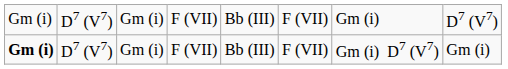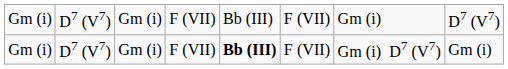(31, 49) bold -> (30, 49) normal
(250, 49) normal -> (250, 49) bold
